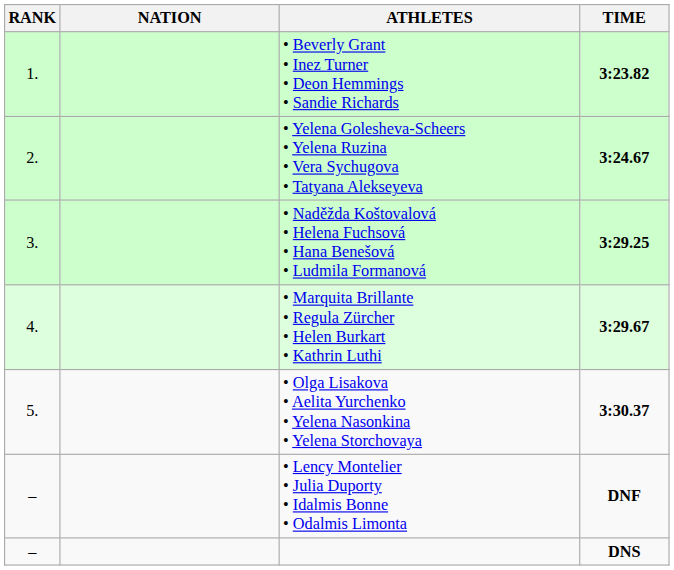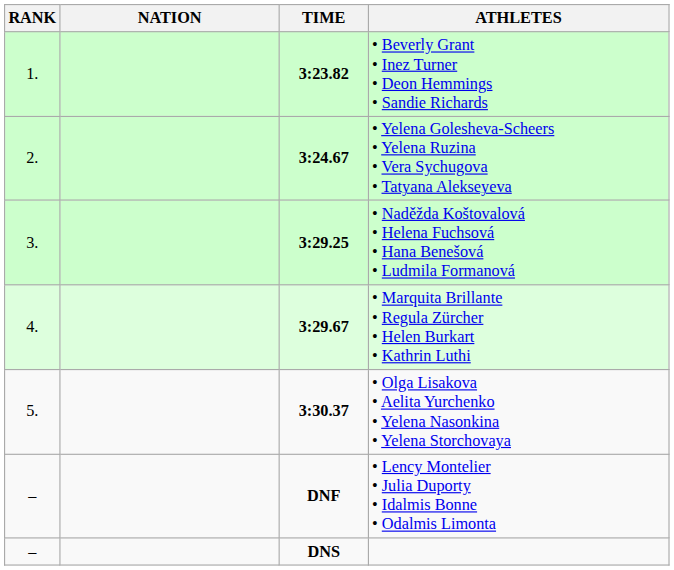columns swapped: (429, 18) <-> (624, 18)
